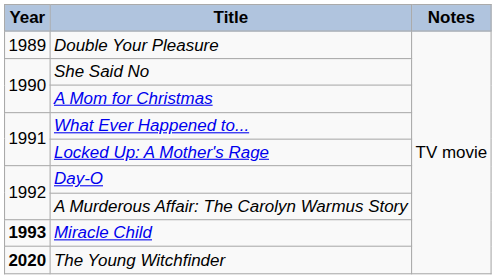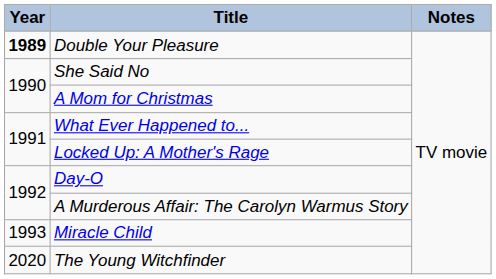(27, 44) normal -> (27, 44) bold
(27, 233) bold -> (27, 233) normal
(27, 260) bold -> (27, 260) normal
